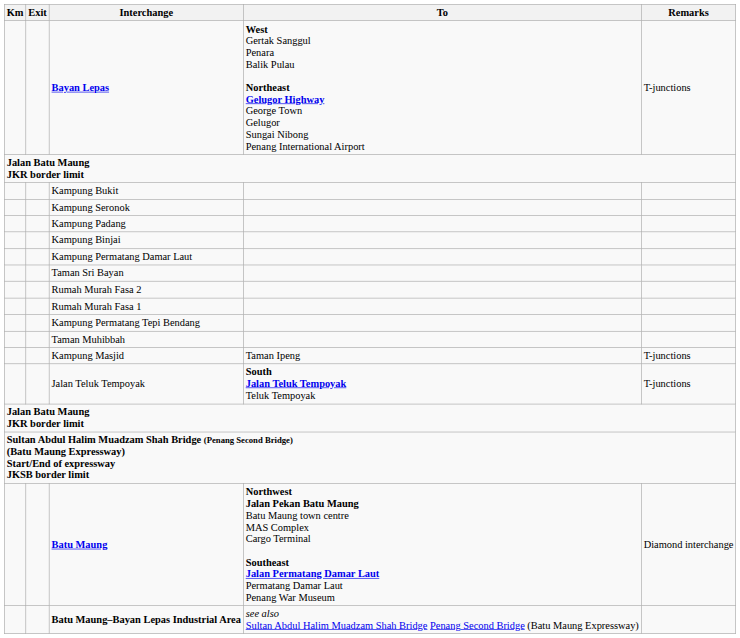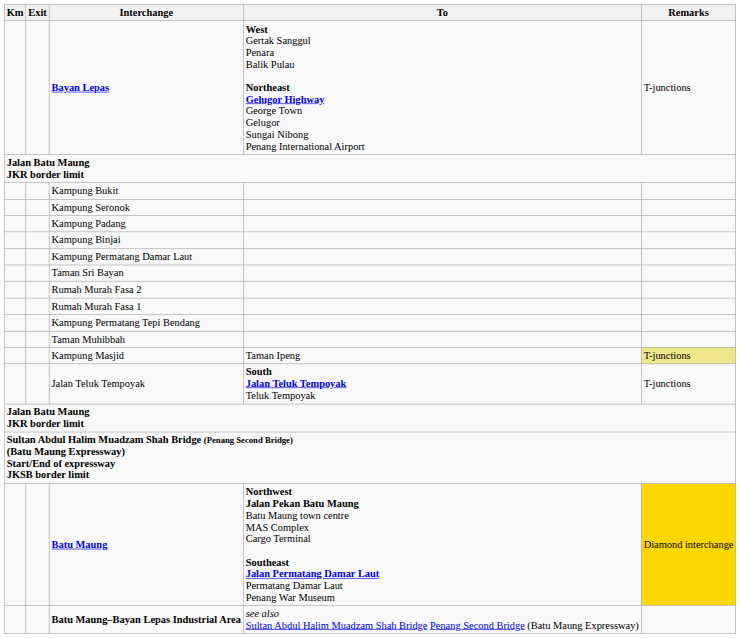(667, 355) no background -> (667, 355) khaki background
(689, 544) no background -> (689, 544) gold background
